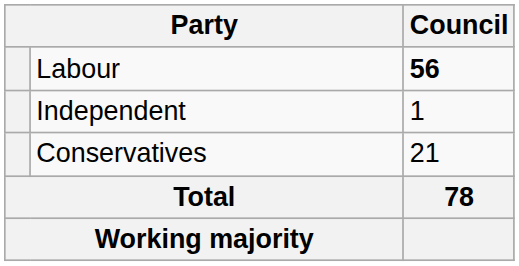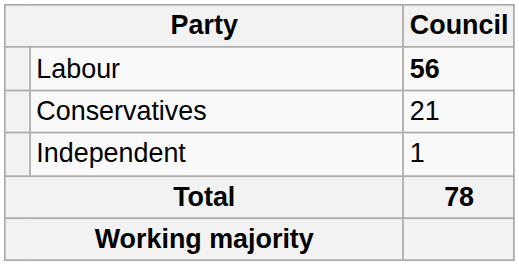rows swapped: (121, 153) <-> (111, 111)
